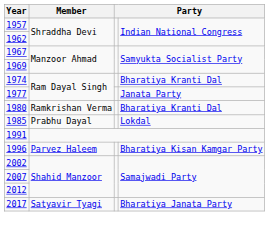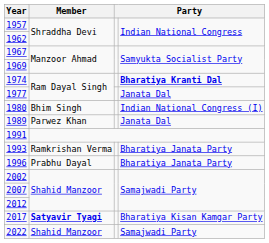(171, 80) normal -> (171, 80) bold
(151, 94) Janata Party -> (146, 94) Janata Dal
(71, 108) Ramkrishan Verma -> (56, 108) Bhim Singh
(171, 108) Bharatiya Kranti Dal -> (191, 108) Indian National Congress (I)
- row: (17, 121)
+ row: (17, 121)
+ row: (17, 149)
(64, 149) Parvez Haleem -> (61, 163) Prabhu Dayal
(191, 149) Bharatiya Kisan Kamgar Party -> (176, 163) Bharatiya Janata Party
(66, 204) normal -> (66, 218) bold
(176, 204) Bharatiya Janata Party -> (191, 218) Bharatiya Kisan Kamgar Party
+ row: (17, 232)
